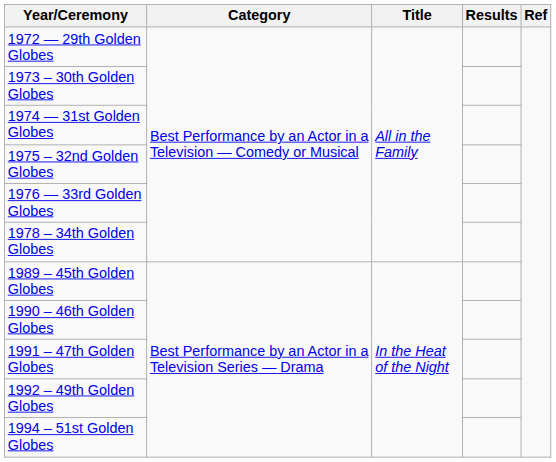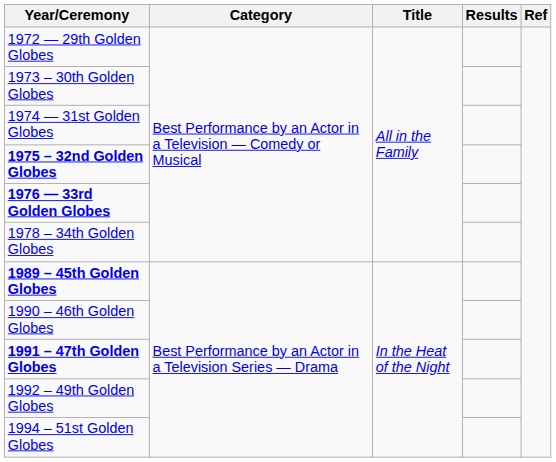(73, 163) normal -> (75, 163) bold
(75, 203) normal -> (59, 203) bold
(71, 281) normal -> (73, 281) bold
(71, 359) normal -> (73, 359) bold
